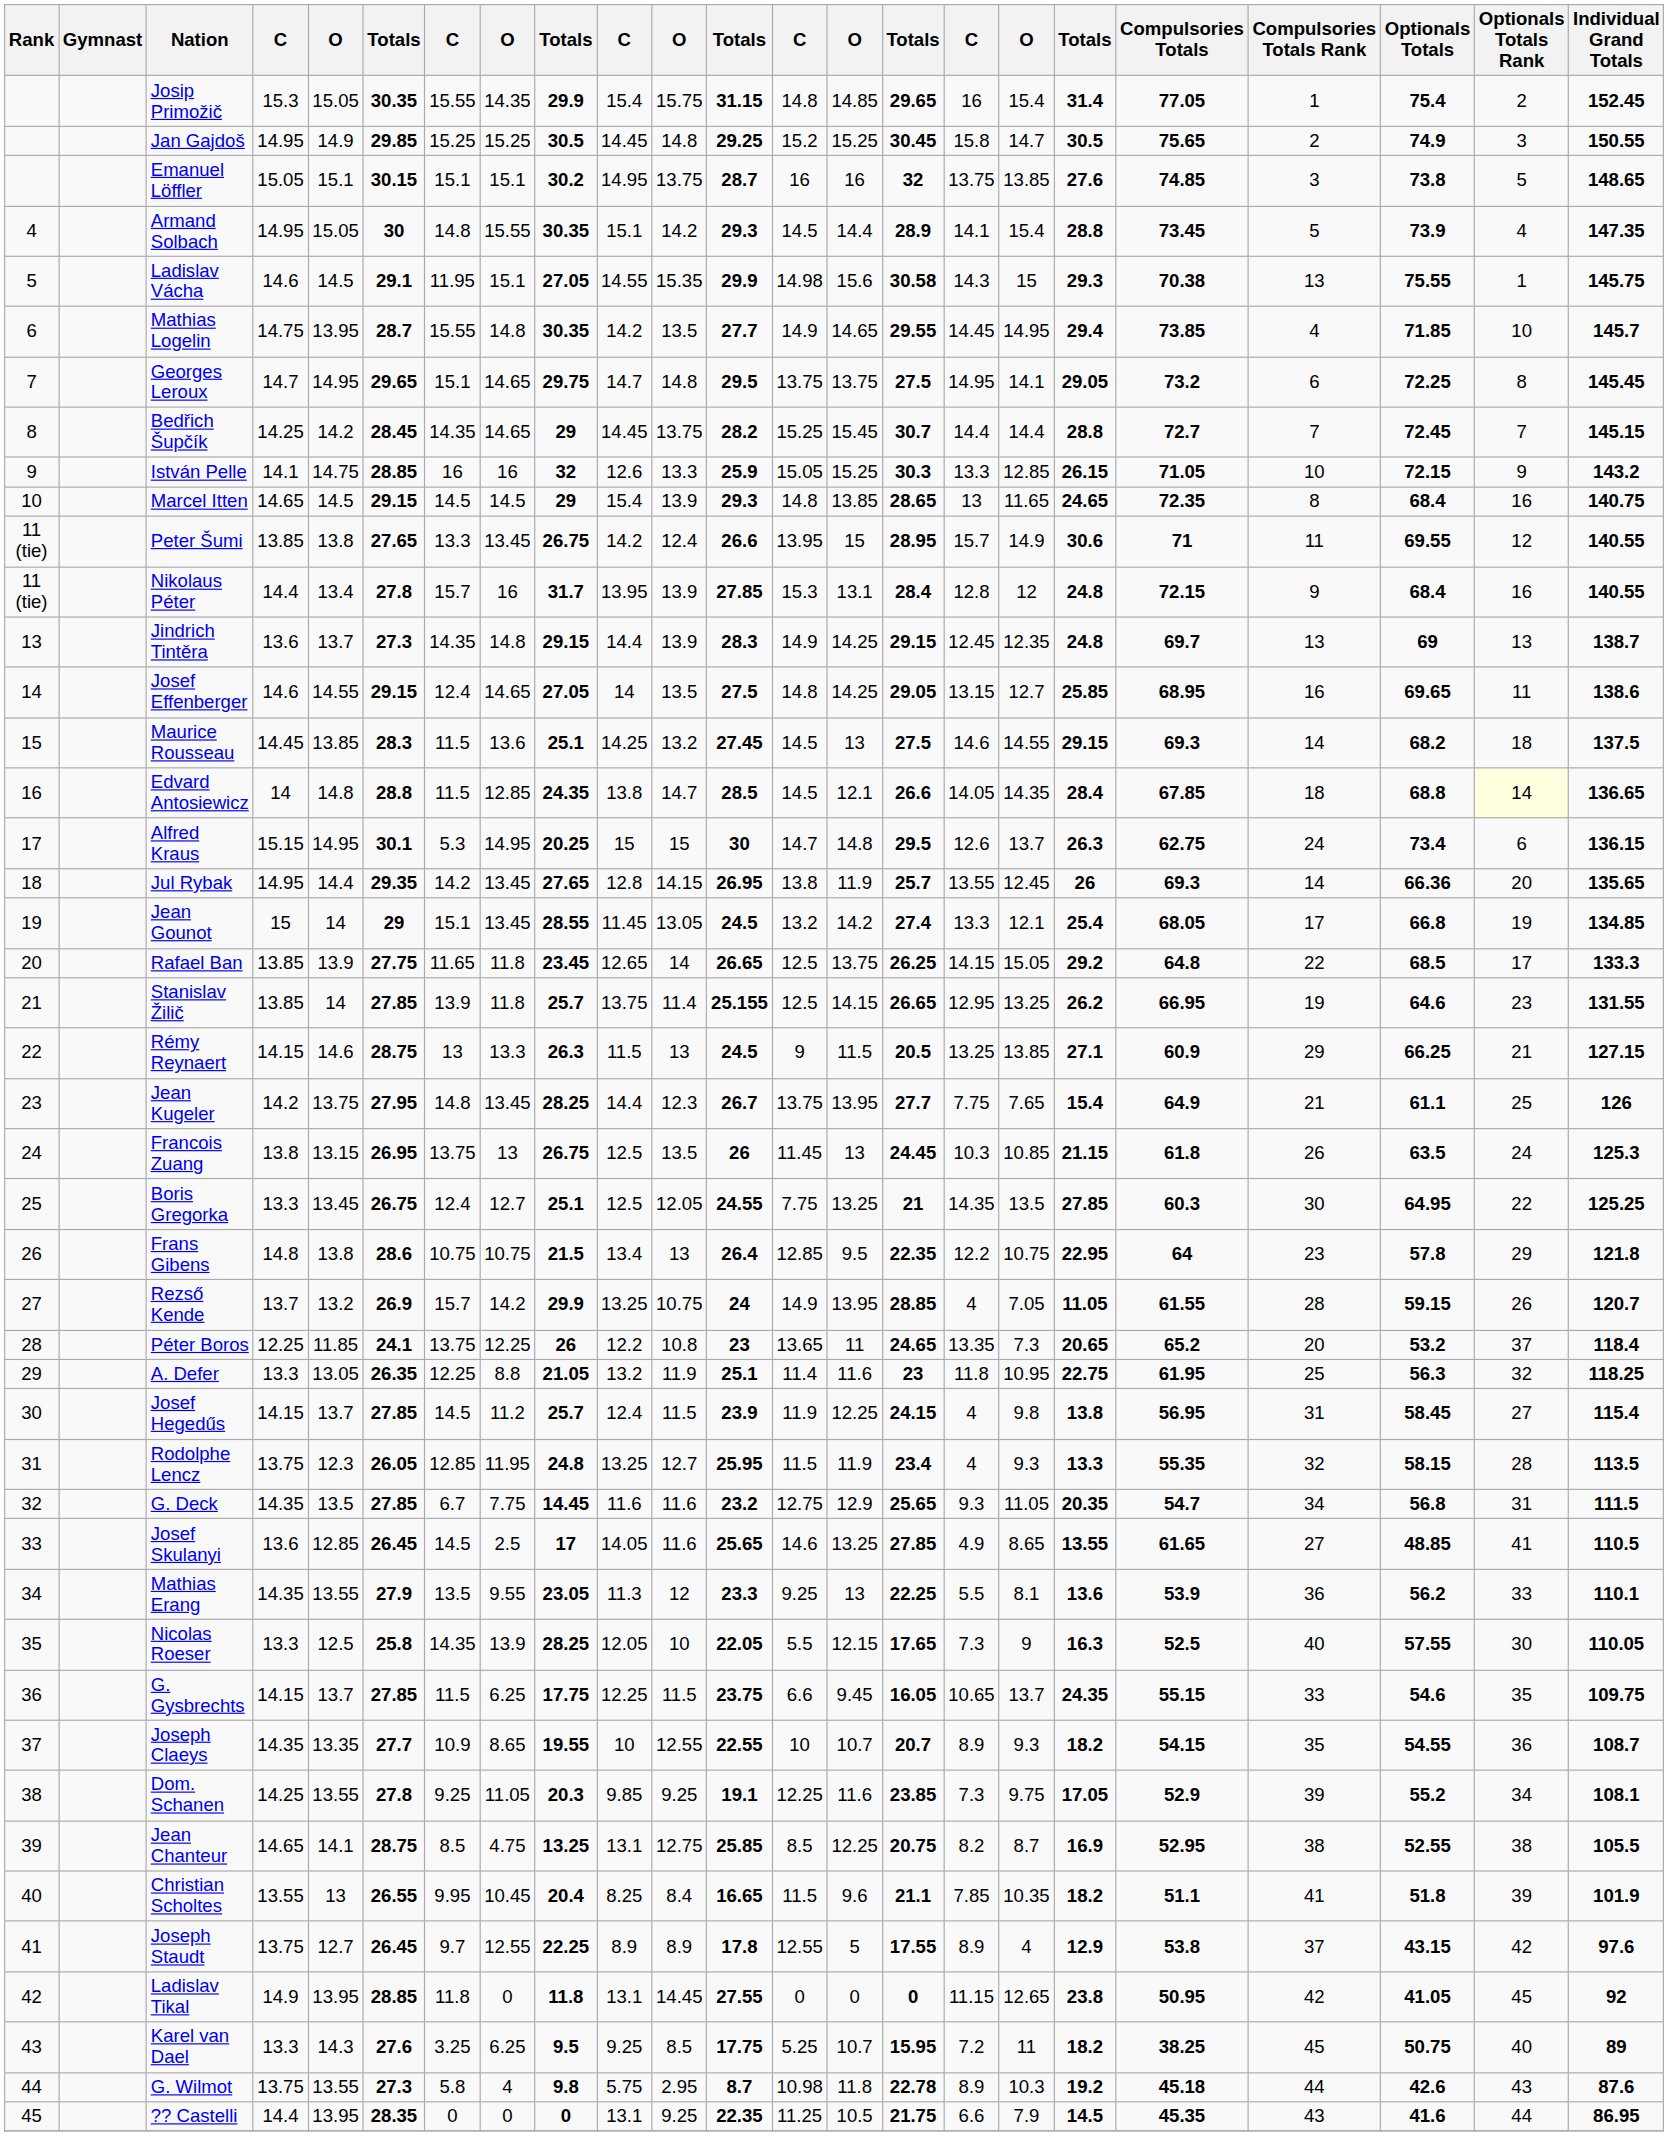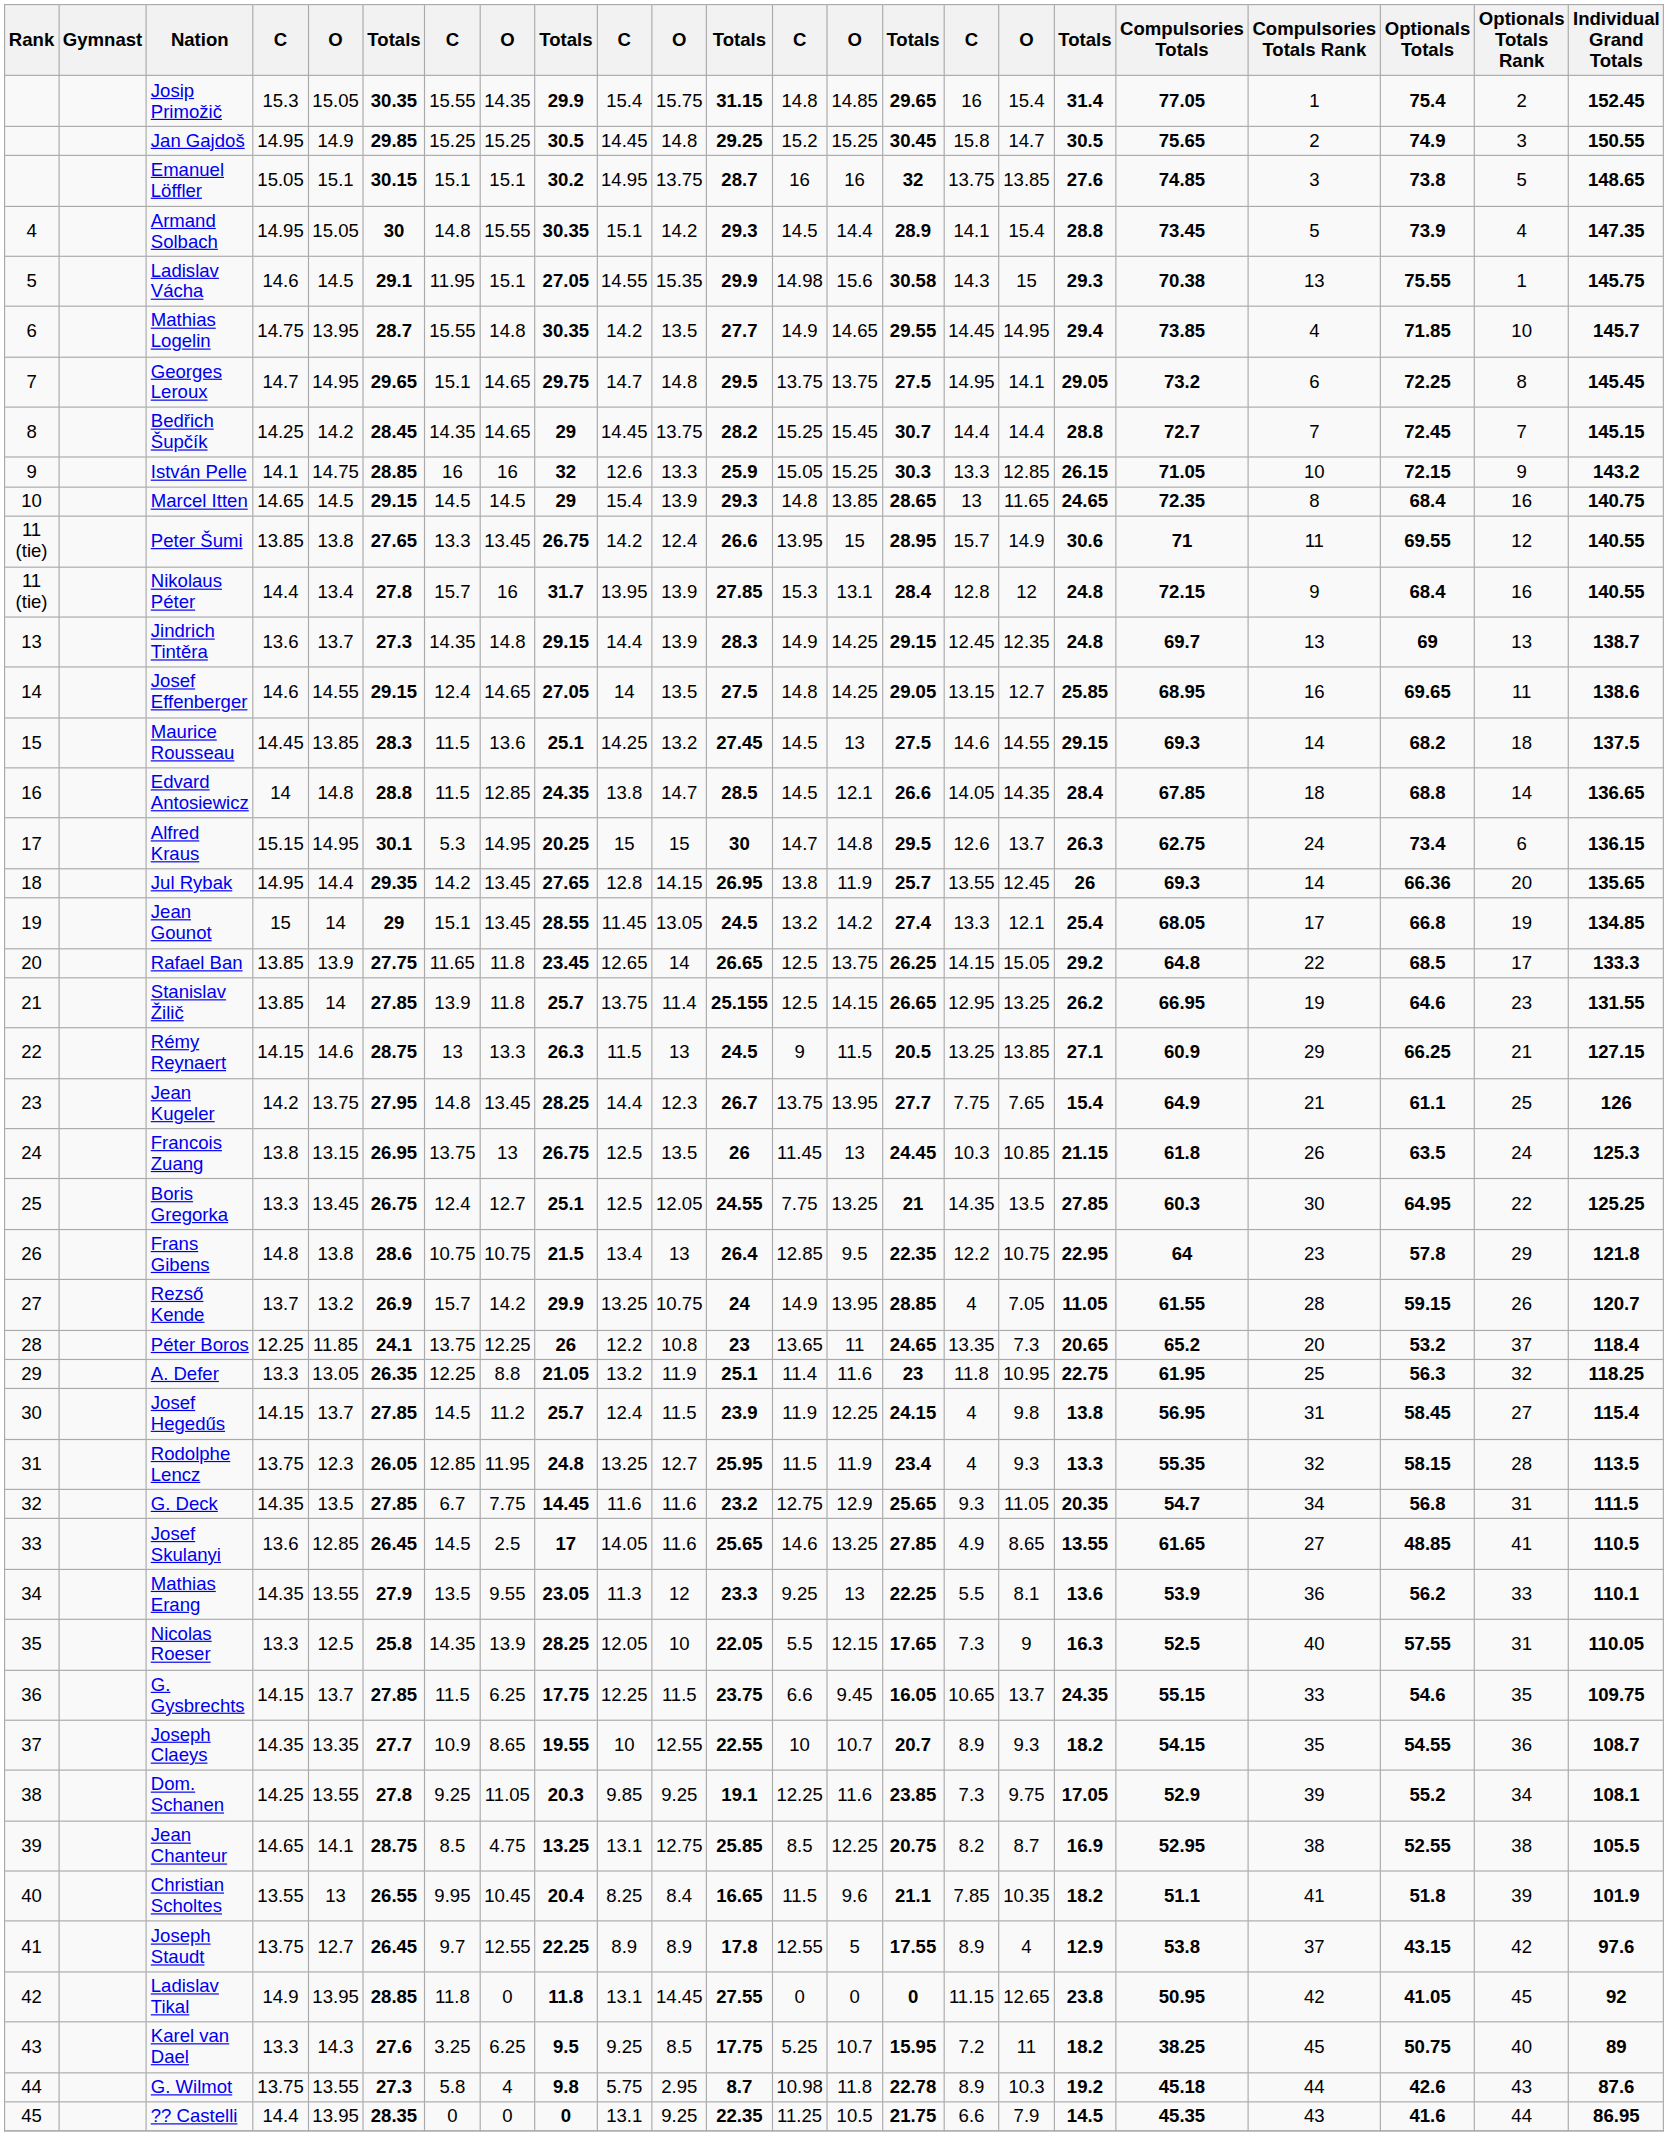(1522, 792) lightyellow background -> (1522, 792) no background
(1522, 1644) 30 -> (1522, 1644) 31
